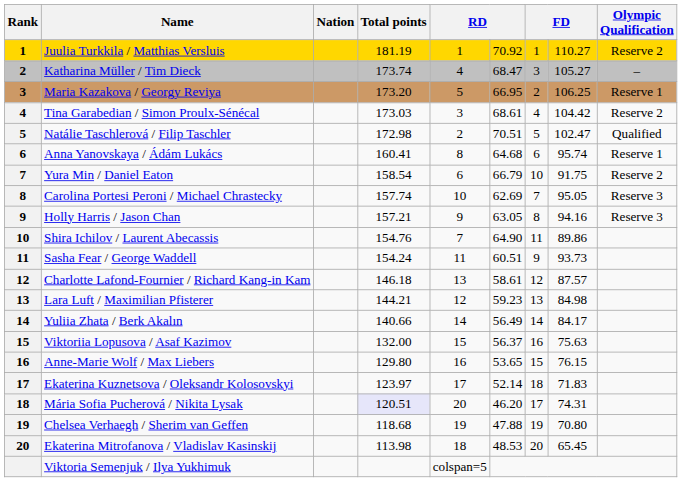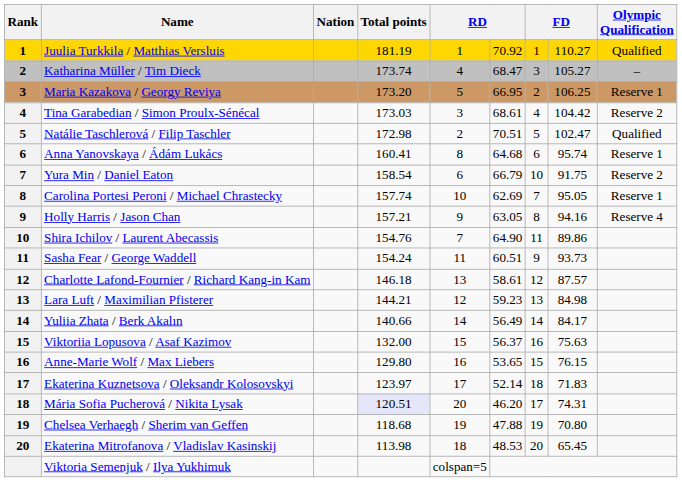(637, 50) Reserve 2 -> (637, 50) Qualified
(637, 196) Reserve 3 -> (637, 196) Reserve 1
(637, 216) Reserve 3 -> (637, 216) Reserve 4
